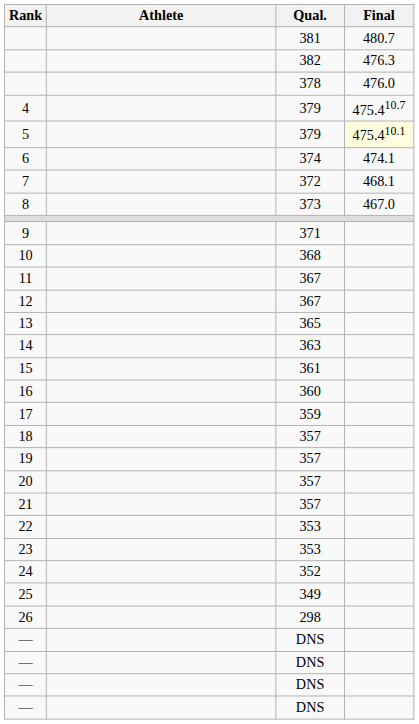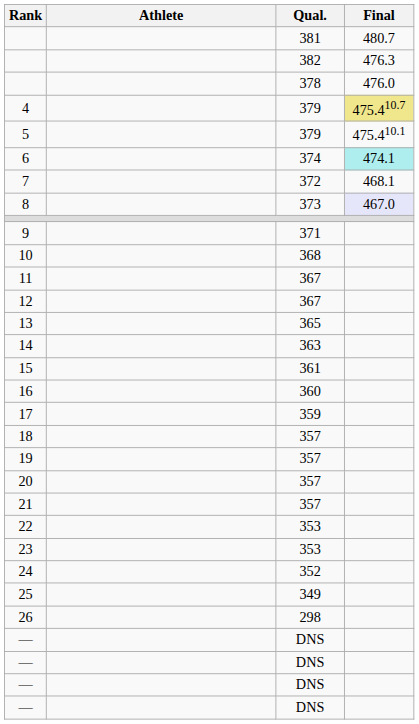(379, 108) no background -> (379, 108) khaki background
(379, 134) lightyellow background -> (379, 134) no background
(379, 158) no background -> (379, 158) paleturquoise background
(379, 204) no background -> (379, 204) lavender background
